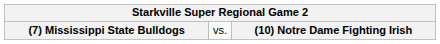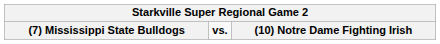(220, 30) normal -> (220, 30) bold
